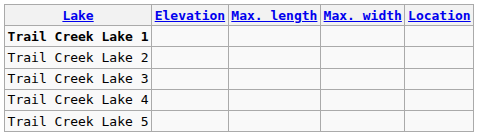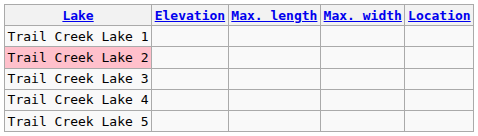(78, 36) bold -> (78, 36) normal
(78, 57) no background -> (78, 57) pink background
